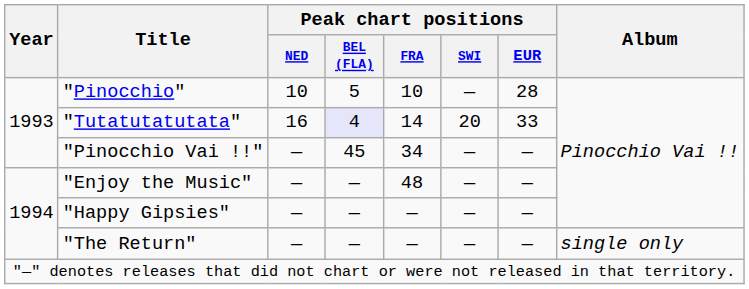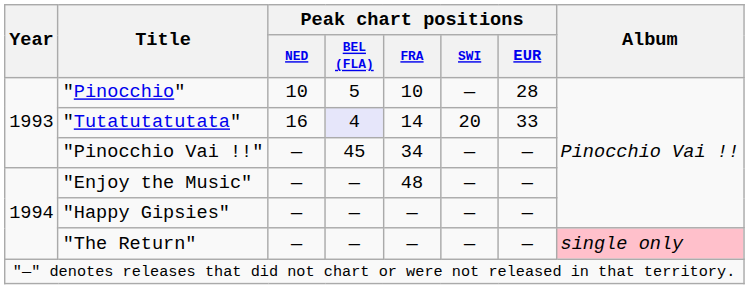(622, 244) no background -> (622, 244) pink background
